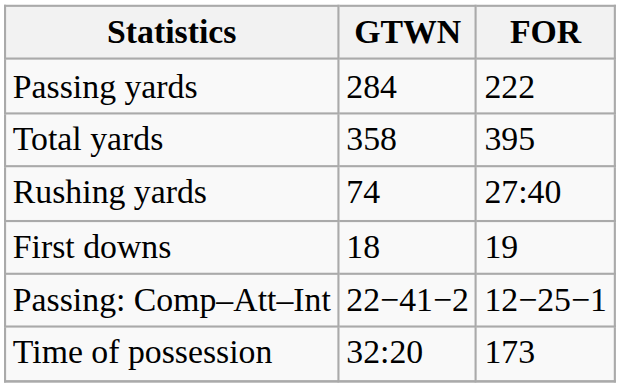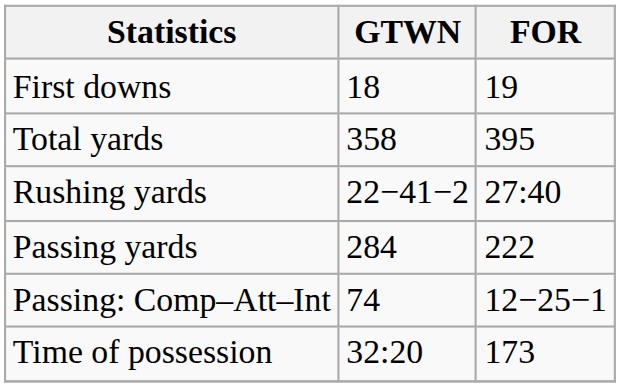rows swapped: (92, 246) <-> (105, 85)
(363, 192) 74 -> (408, 192) 22−41−2
(408, 299) 22−41−2 -> (363, 299) 74
